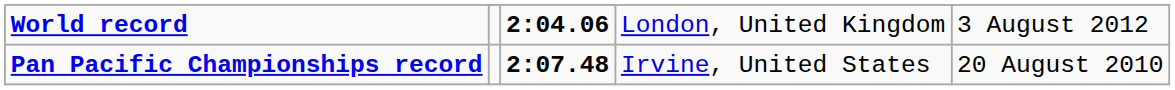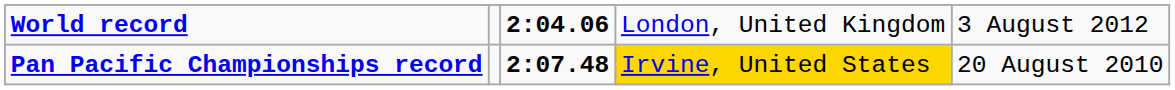(776, 65) no background -> (776, 65) gold background
